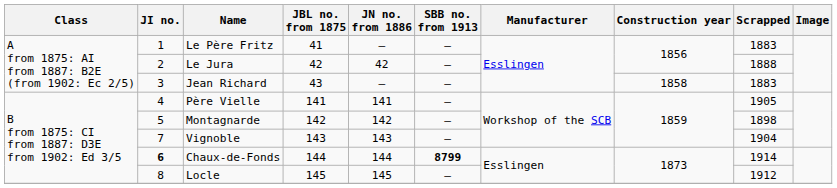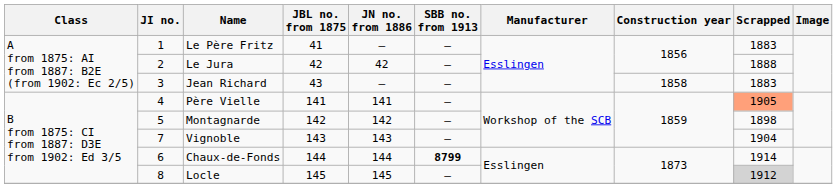(763, 102) no background -> (763, 102) lightsalmon background
(160, 156) bold -> (160, 156) normal
(763, 174) no background -> (763, 174) lightgrey background
